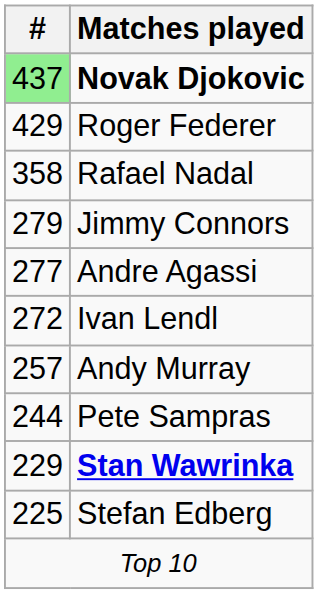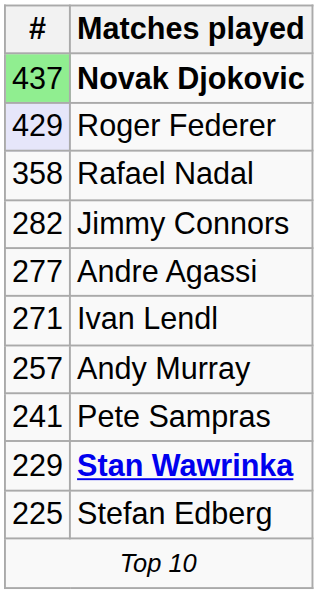(37, 126) no background -> (37, 126) lavender background
(37, 223) 279 -> (37, 223) 282
(37, 320) 272 -> (37, 320) 271
(37, 417) 244 -> (37, 417) 241
